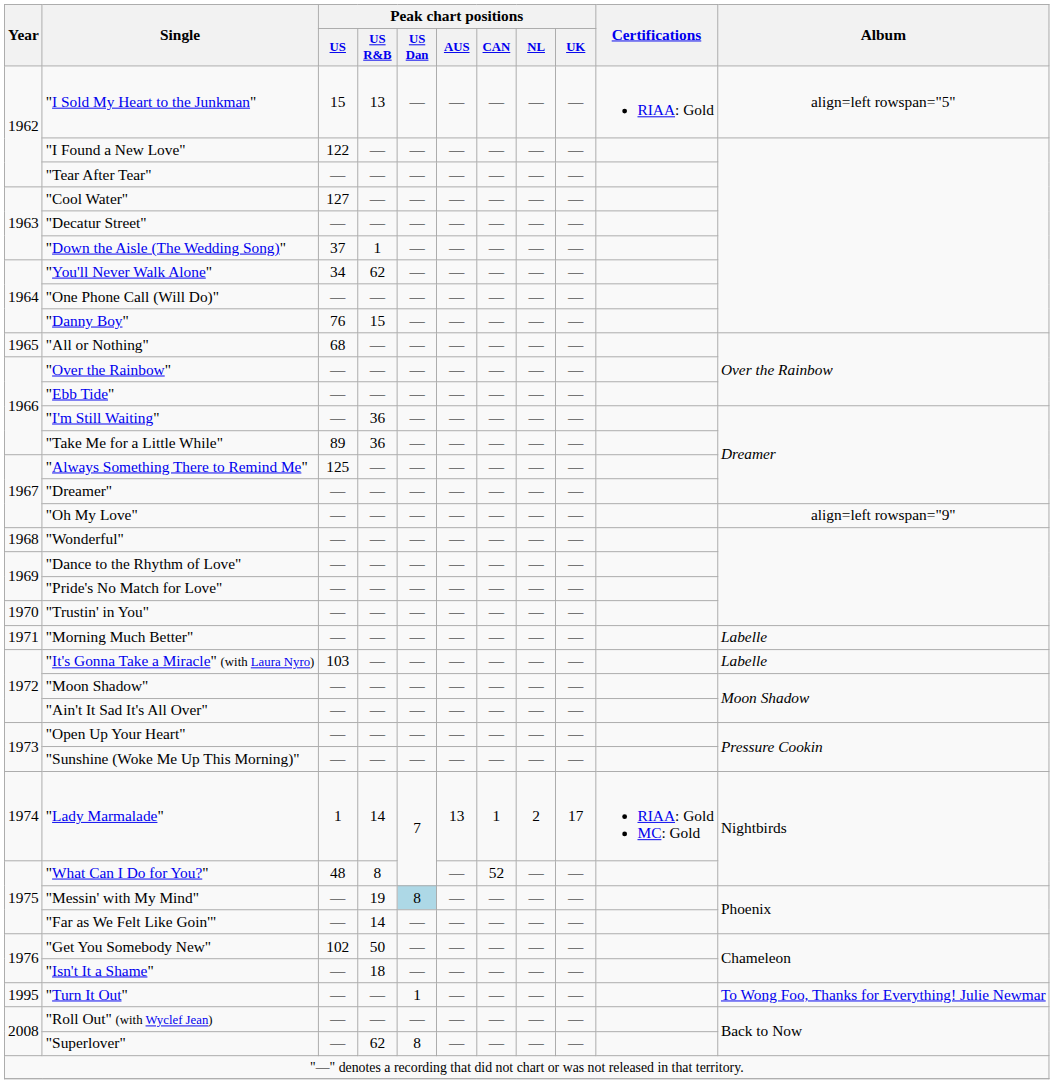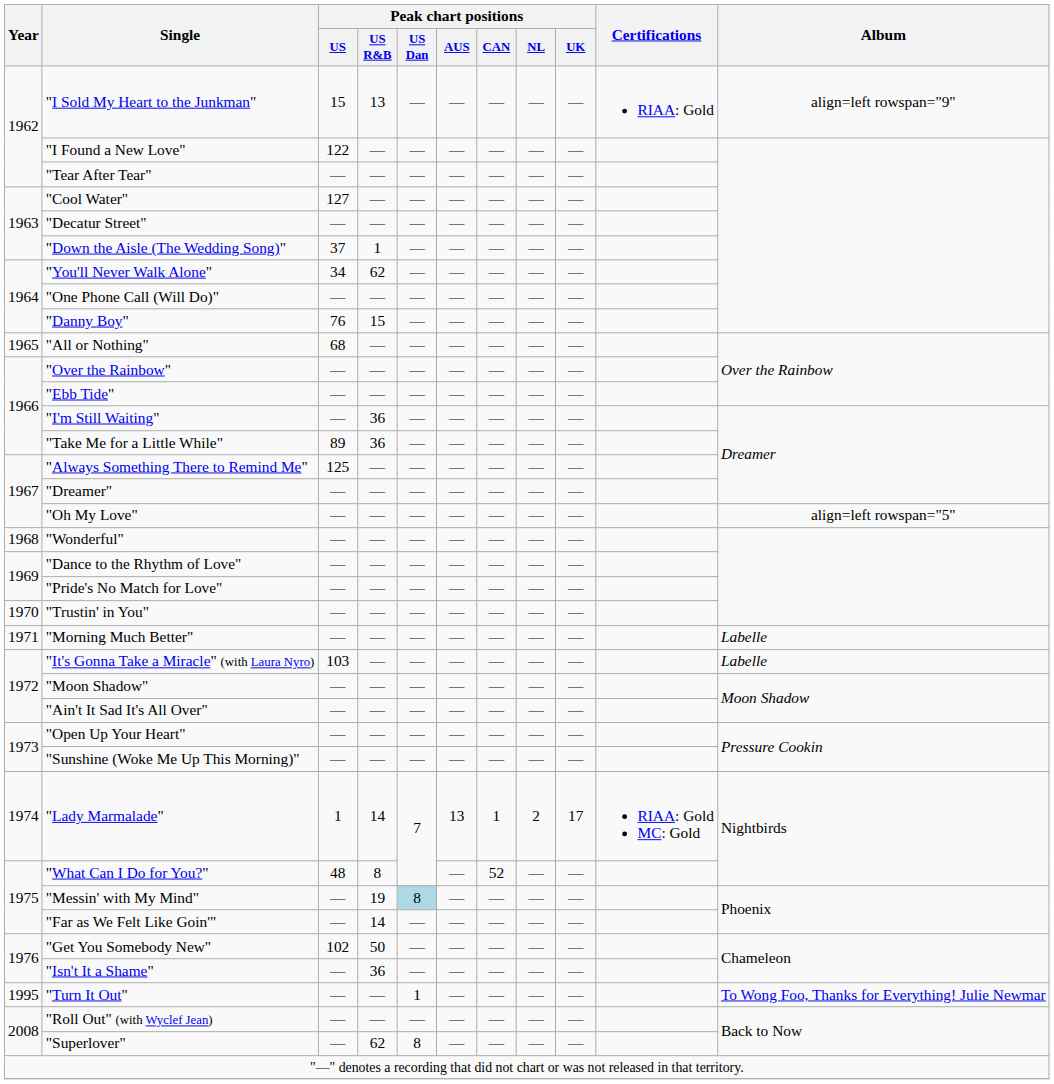(883, 101) align=left rowspan="5" -> (883, 101) align=left rowspan="9"
(883, 515) align=left rowspan="9" -> (883, 515) align=left rowspan="5"
(377, 970) 18 -> (377, 970) 36
